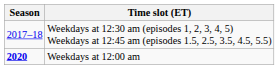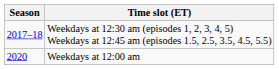(17, 56) bold -> (17, 56) normal
